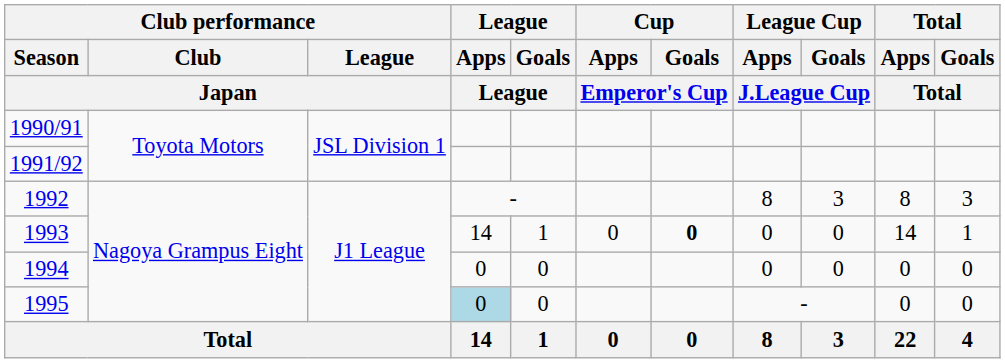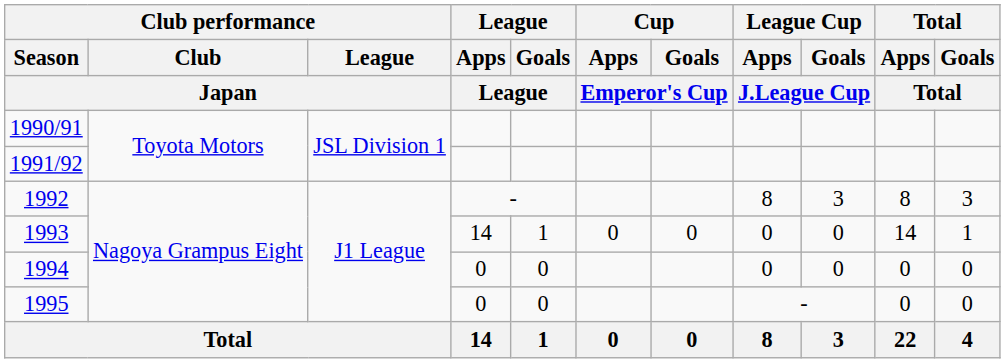(692, 233) bold -> (692, 233) normal
(481, 304) lightblue background -> (481, 304) no background
